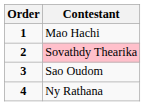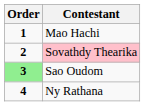(23, 71) no background -> (23, 71) lightgreen background
